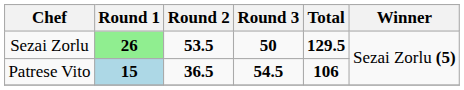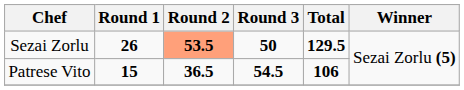(129, 44) lightgreen background -> (129, 44) no background
(199, 44) no background -> (199, 44) lightsalmon background
(129, 71) lightblue background -> (129, 71) no background
